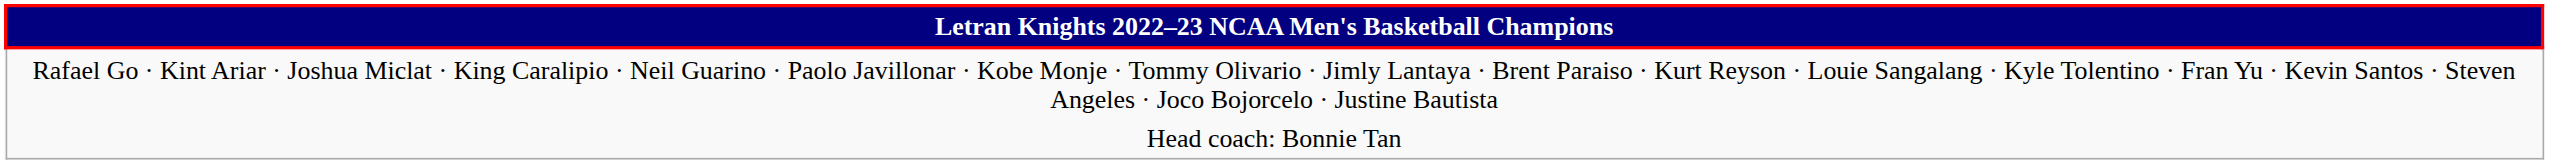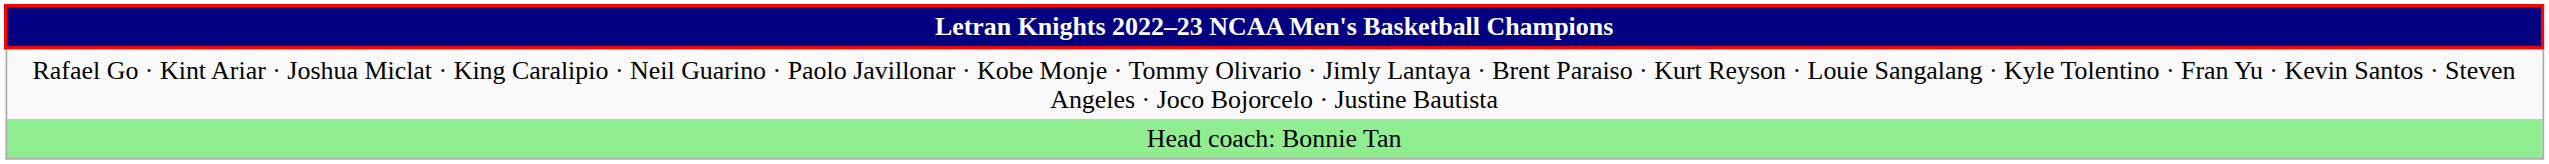(1274, 138) no background -> (1274, 138) lightgreen background
